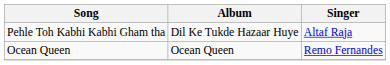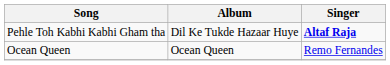(328, 32) normal -> (330, 32) bold
